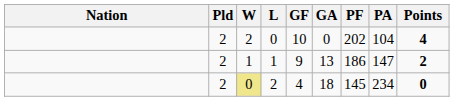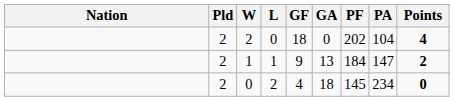(299, 38) 10 -> (299, 38) 18
(355, 61) 186 -> (355, 61) 184
(249, 84) khaki background -> (249, 84) no background
